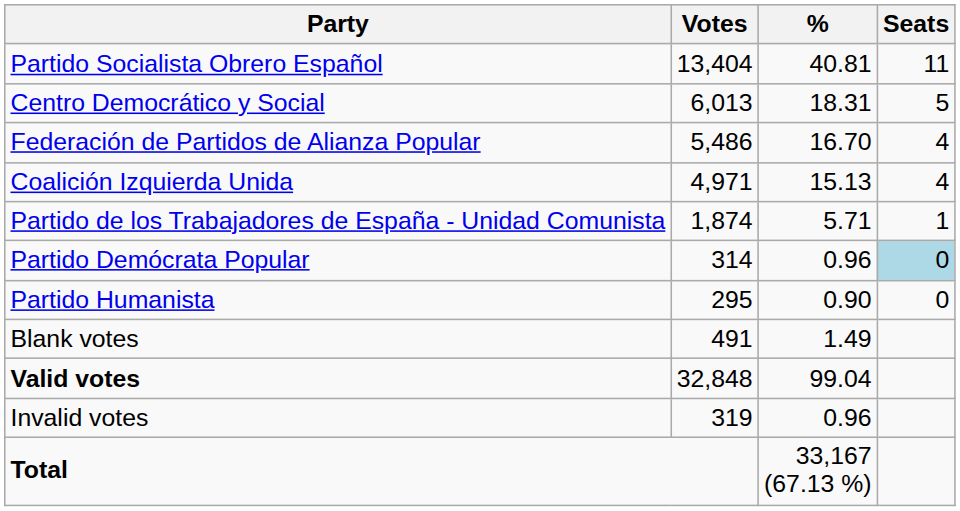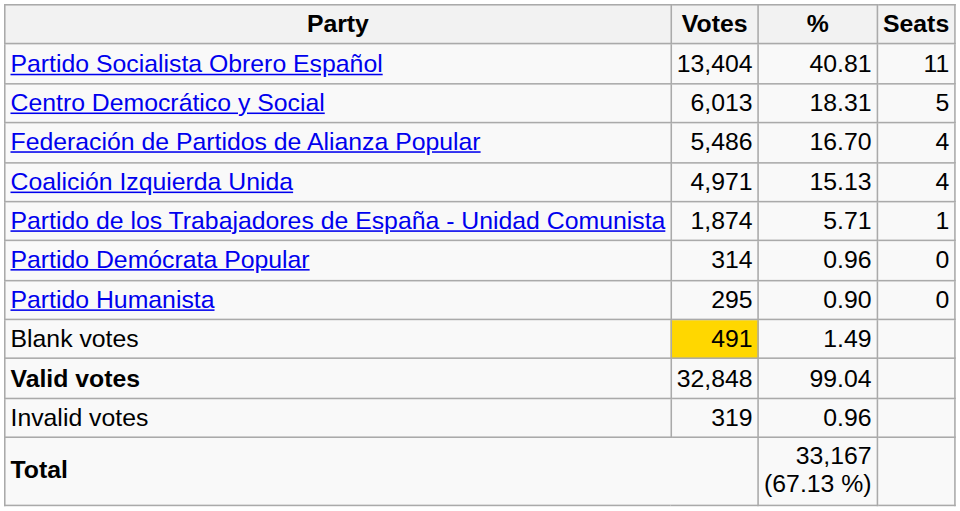(942, 260) lightblue background -> (942, 260) no background
(732, 338) no background -> (732, 338) gold background
